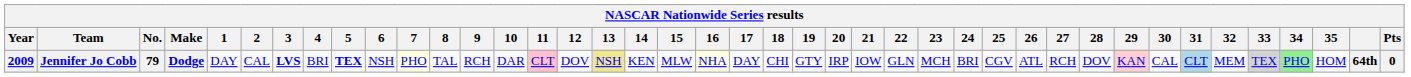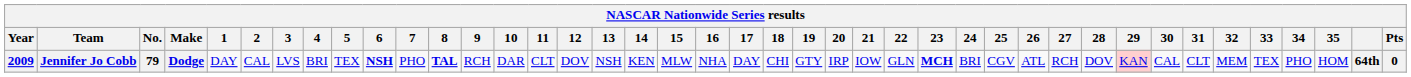(288, 61) bold -> (288, 61) normal
(348, 61) bold -> (347, 61) normal
(381, 61) normal -> (379, 61) bold
(414, 61) lightyellow background -> (412, 61) no background
(445, 61) normal -> (445, 61) bold
(543, 61) pink background -> (543, 61) no background
(608, 61) khaki background -> (609, 61) no background
(713, 61) lightyellow background -> (713, 61) no background
(936, 61) normal -> (937, 61) bold
(1196, 61) lightblue background -> (1198, 61) no background
(1264, 61) lightgrey background -> (1266, 61) no background
(1296, 61) lightgreen background -> (1299, 61) no background
